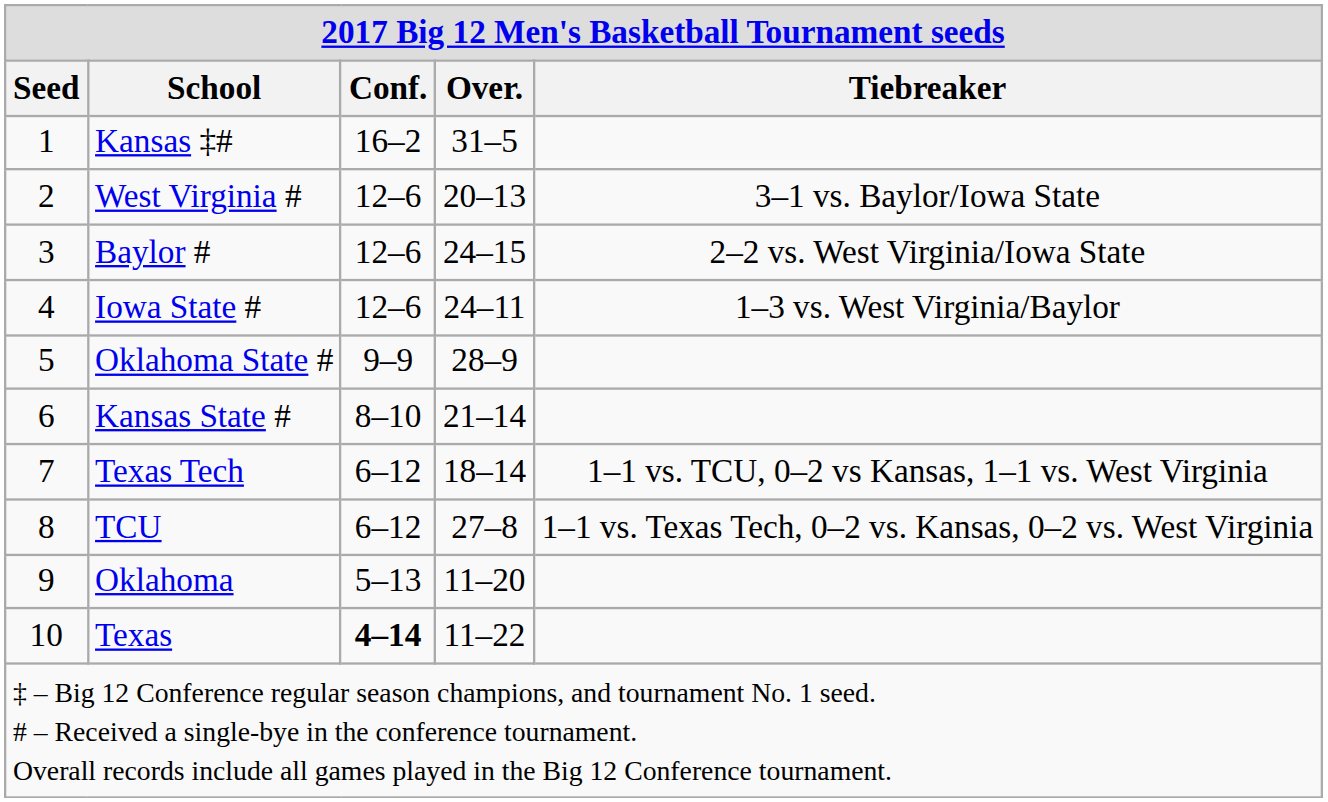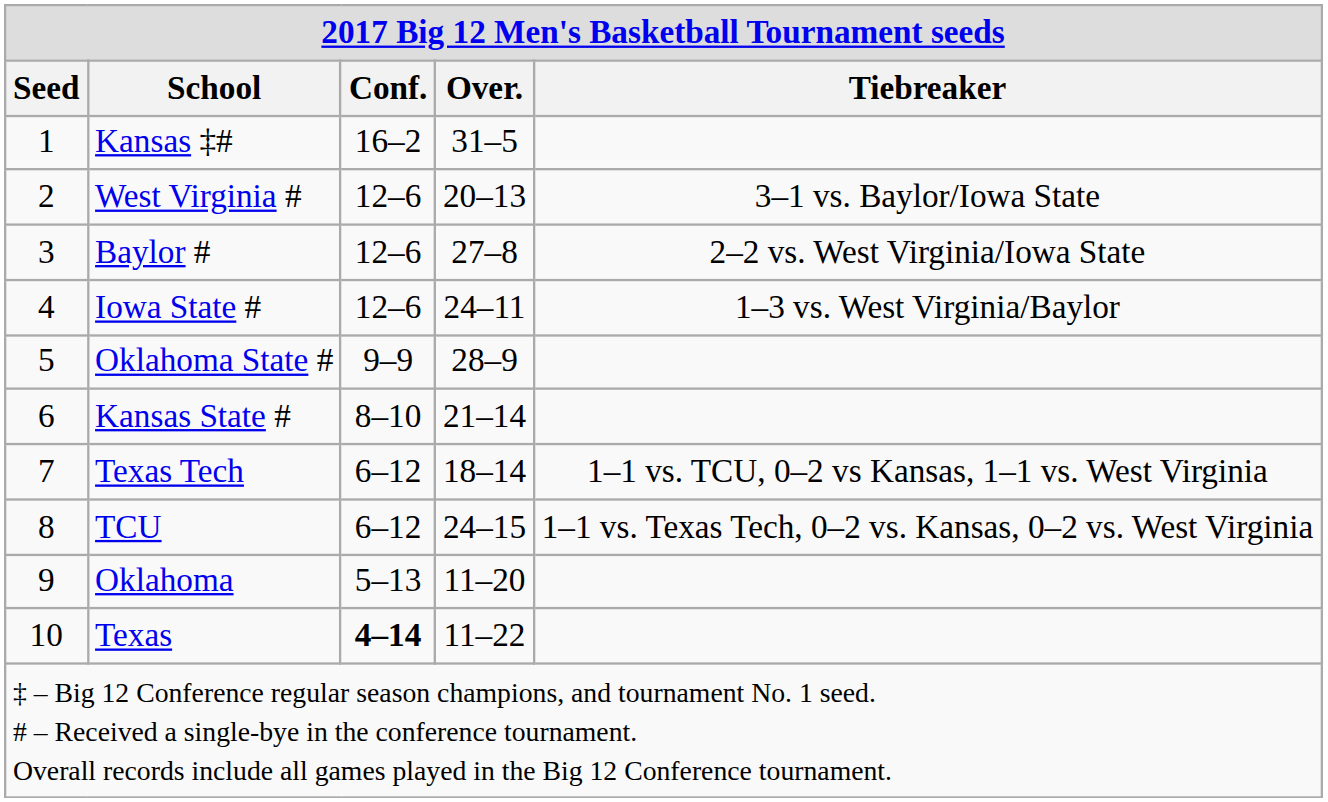(485, 251) 24–15 -> (485, 251) 27–8
(485, 526) 27–8 -> (485, 526) 24–15
